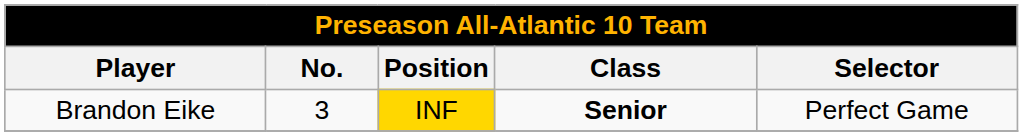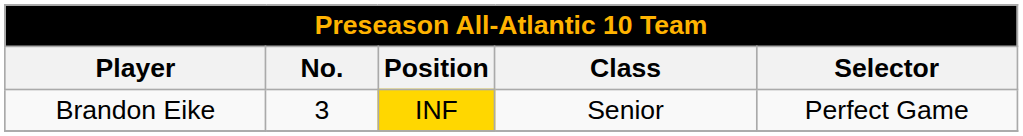(626, 109) bold -> (626, 109) normal
